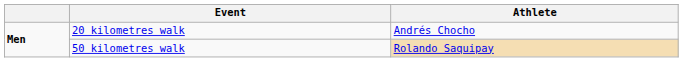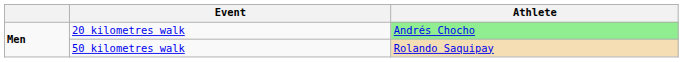(434, 30) no background -> (434, 30) lightgreen background
